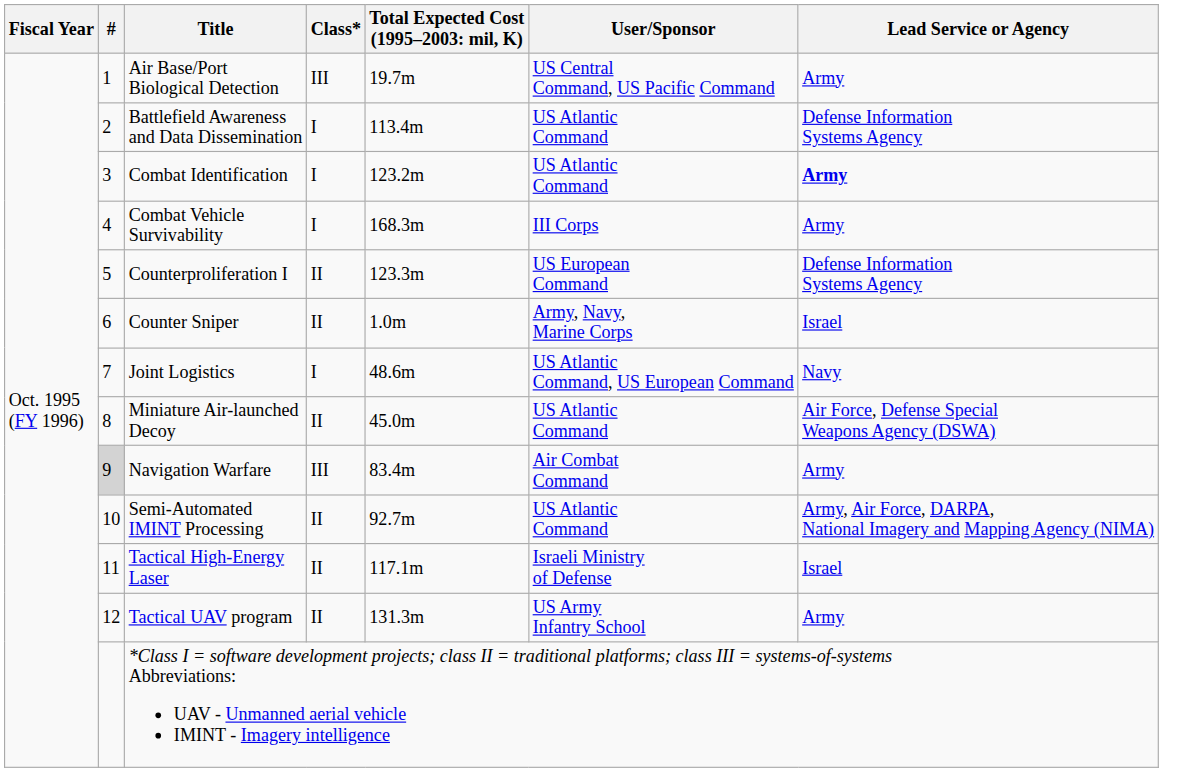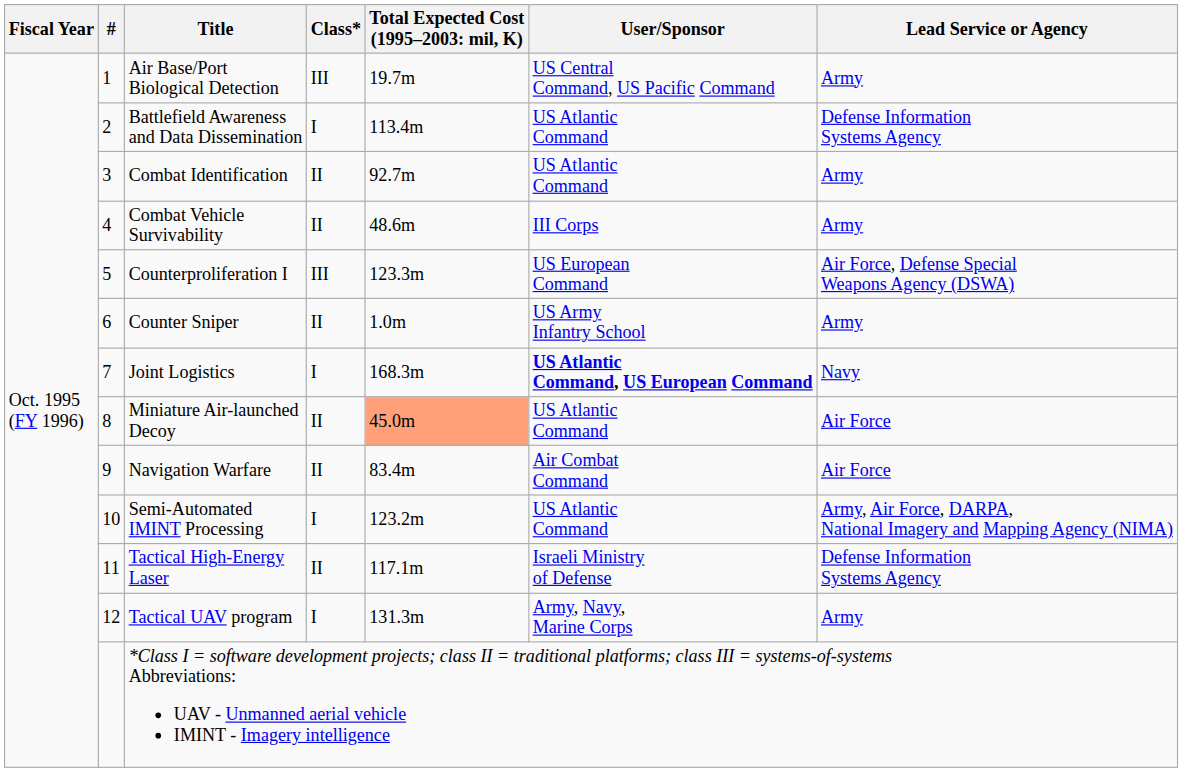(314, 176) I -> (317, 176) II
(397, 176) 123.2m -> (392, 176) 92.7m
(825, 176) bold -> (842, 176) normal
(314, 225) I -> (317, 225) II
(397, 225) 168.3m -> (392, 225) 48.6m
(317, 274) II -> (320, 274) III
(877, 274) Defense Information Systems Agency -> (919, 274) Air Force, Defense Special Weapons Agency (DSWA)
(583, 323) Army, Navy, Marine Corps -> (589, 323) US Army Infantry School
(822, 323) Israel -> (842, 323) Army
(392, 372) 48.6m -> (397, 372) 168.3m
(663, 372) normal -> (673, 372) bold
(392, 421) no background -> (392, 421) lightsalmon background
(900, 421) Air Force, Defense Special Weapons Agency (DSWA) -> (856, 421) Air Force
(107, 470) lightgrey background -> (107, 470) no background
(320, 470) III -> (317, 470) II
(823, 470) Army -> (856, 470) Air Force
(317, 519) II -> (314, 519) I
(392, 519) 92.7m -> (397, 519) 123.2m
(822, 568) Israel -> (896, 568) Defense Information Systems Agency
(317, 617) II -> (314, 617) I
(589, 617) US Army Infantry School -> (583, 617) Army, Navy, Marine Corps
